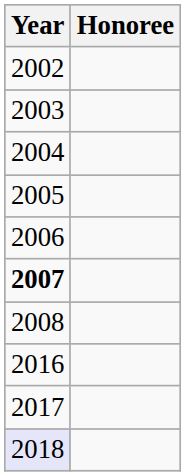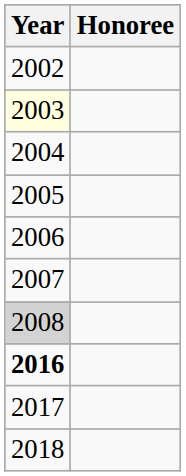(38, 110) no background -> (38, 110) lightyellow background
(38, 279) bold -> (38, 279) normal
(38, 322) no background -> (38, 322) lightgrey background
(38, 364) normal -> (38, 364) bold
(38, 449) lavender background -> (38, 449) no background
